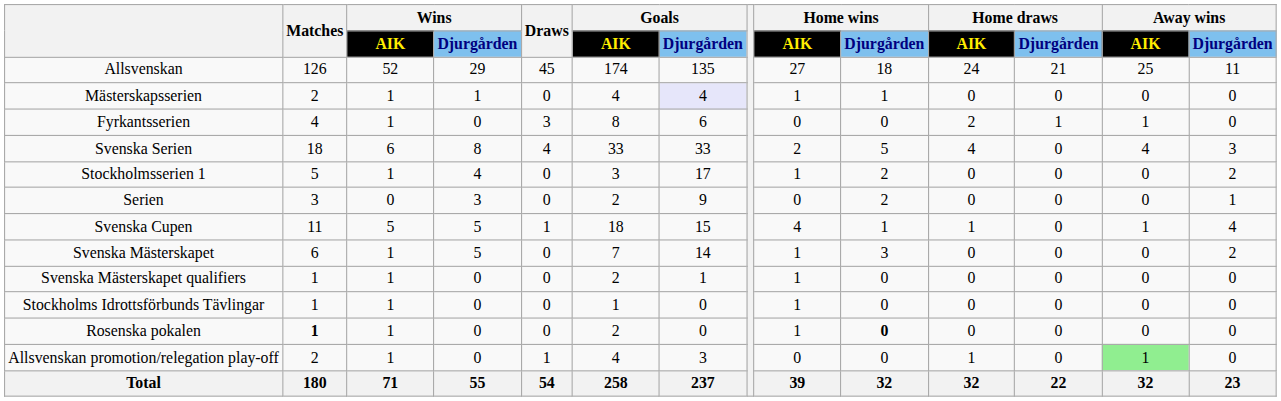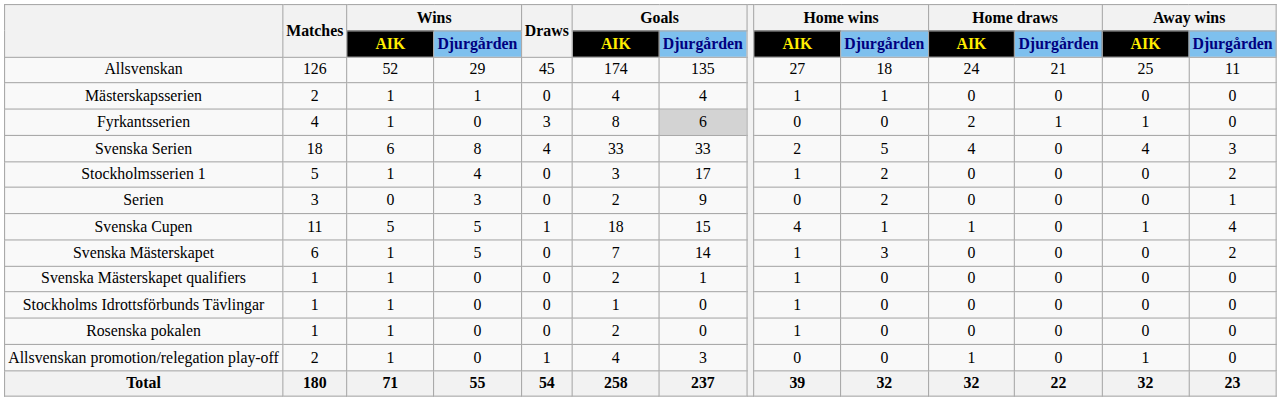(703, 96) lavender background -> (703, 96) no background
(703, 122) no background -> (703, 122) lightgrey background
(315, 331) bold -> (315, 331) normal
(884, 331) bold -> (884, 331) normal
(1145, 357) lightgreen background -> (1145, 357) no background
